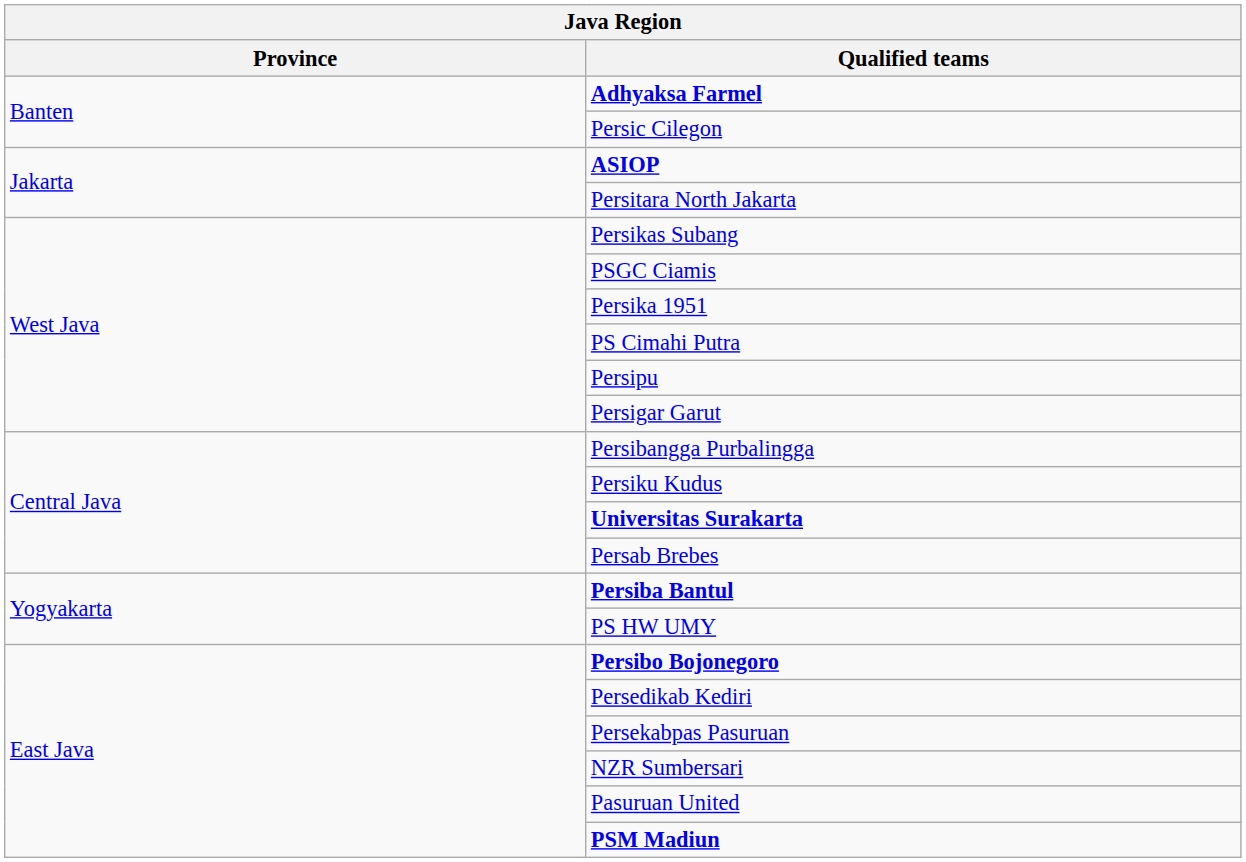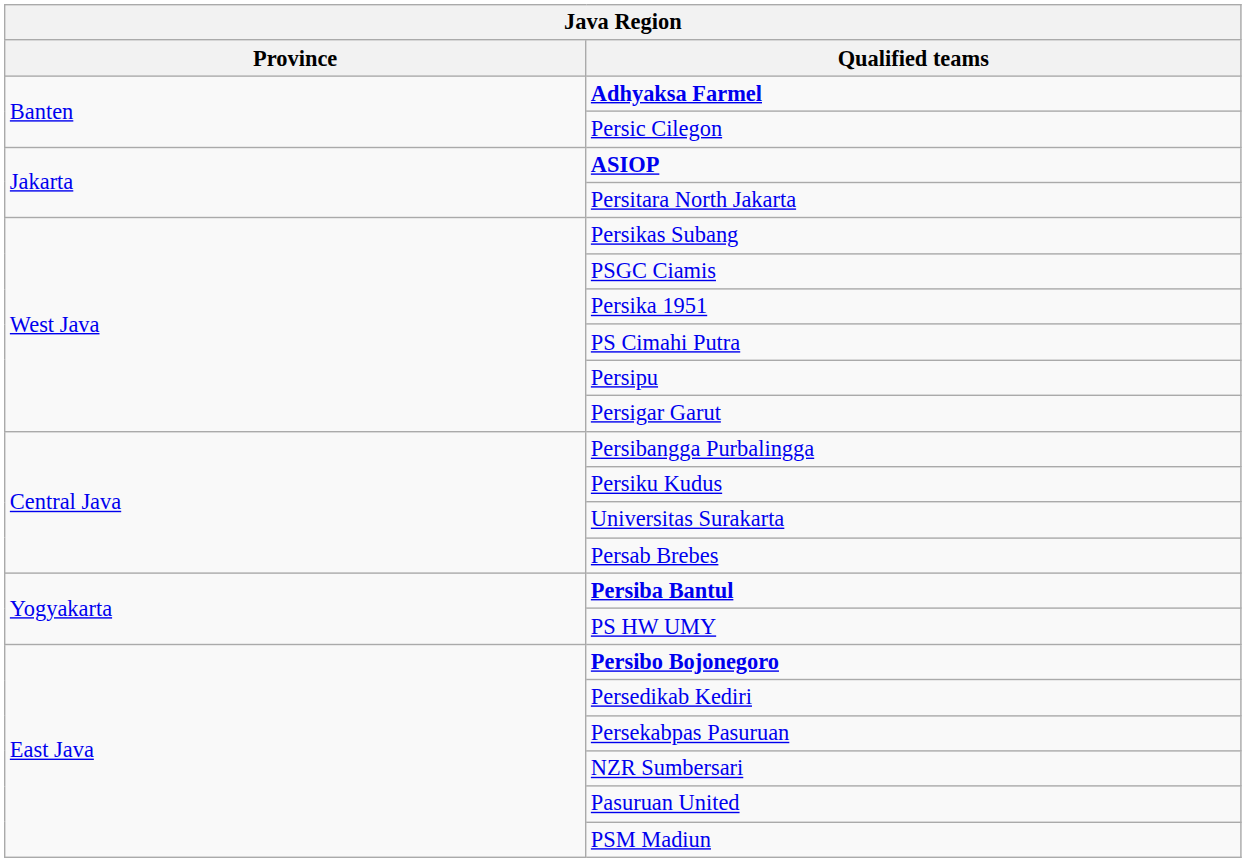(697, 519) bold -> (688, 519) normal
(655, 839) bold -> (651, 839) normal
